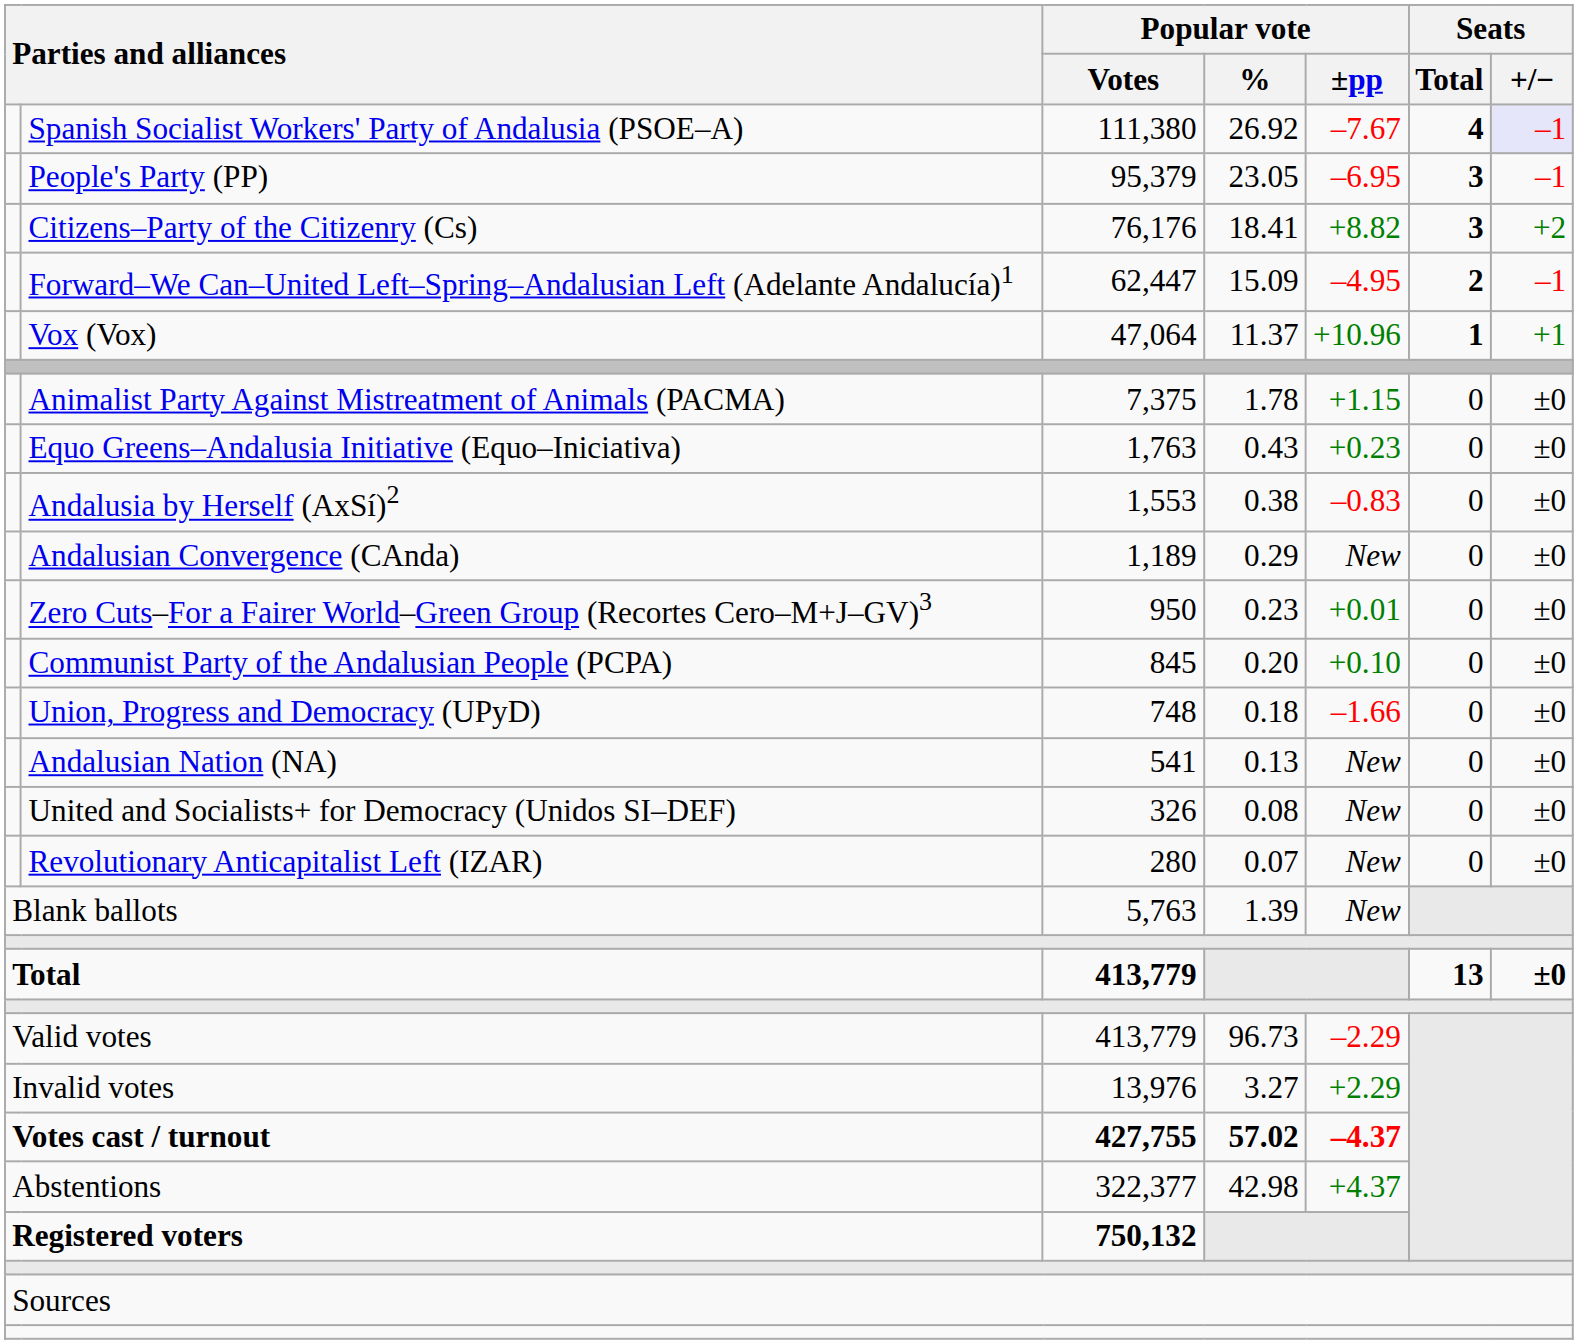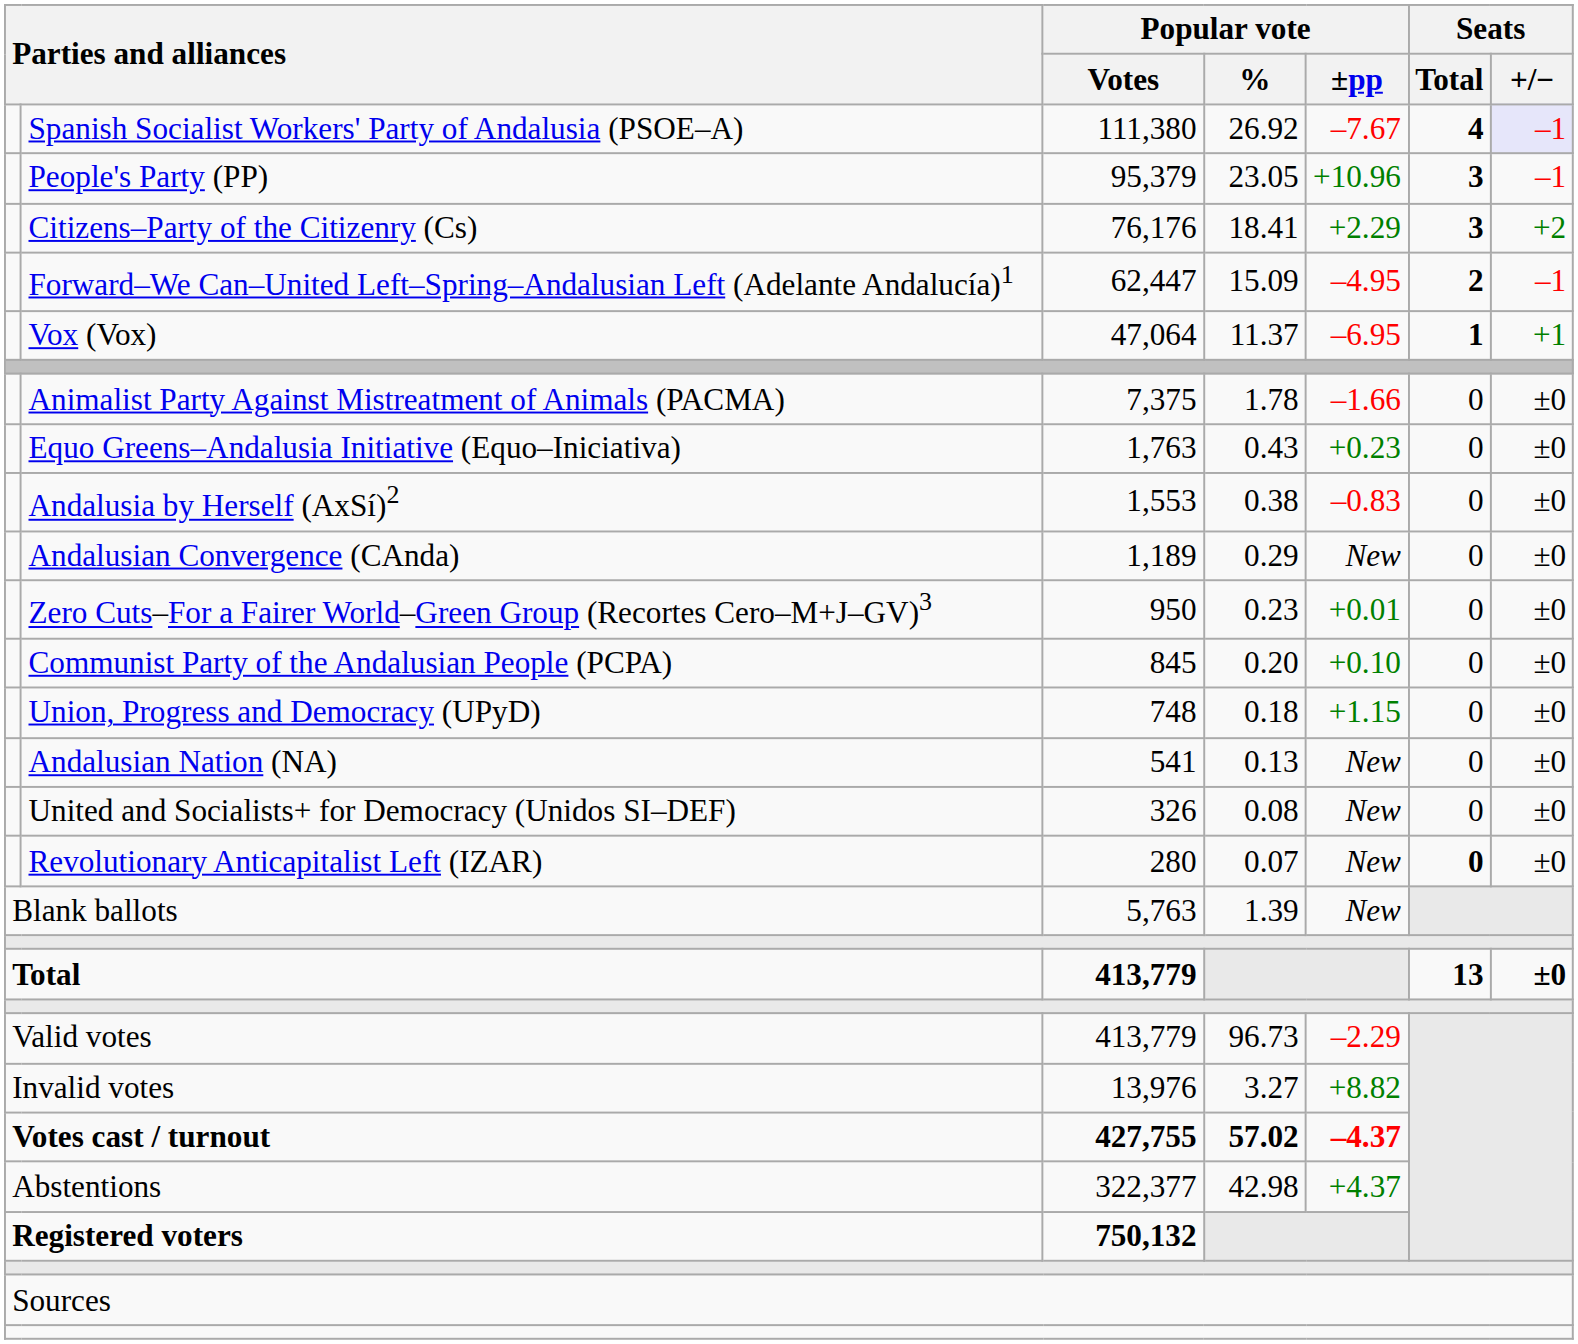(1366, 177) –6.95 -> (1357, 177) +10.96
(1365, 227) +8.82 -> (1365, 227) +2.29
(1357, 334) +10.96 -> (1366, 334) –6.95
(1365, 398) +1.15 -> (1366, 398) –1.66
(1366, 712) –1.66 -> (1365, 712) +1.15
(1476, 860) normal -> (1476, 860) bold
(1365, 1087) +2.29 -> (1365, 1087) +8.82
